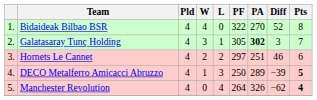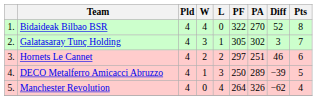(258, 42) bold -> (258, 42) normal
(301, 73) bold -> (301, 73) normal
(301, 88) bold -> (301, 88) normal
